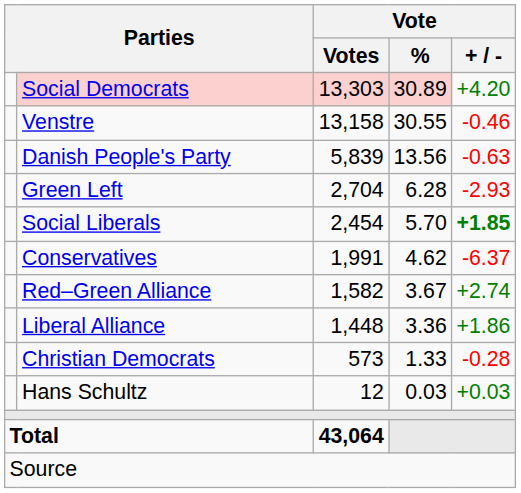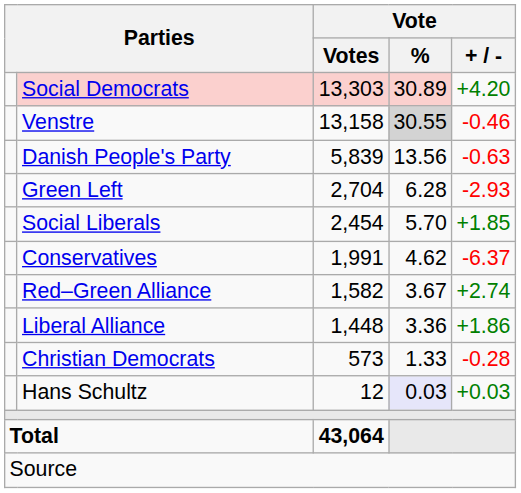(420, 122) no background -> (420, 122) lightgrey background
(484, 223) bold -> (484, 223) normal
(426, 392) no background -> (426, 392) lavender background
